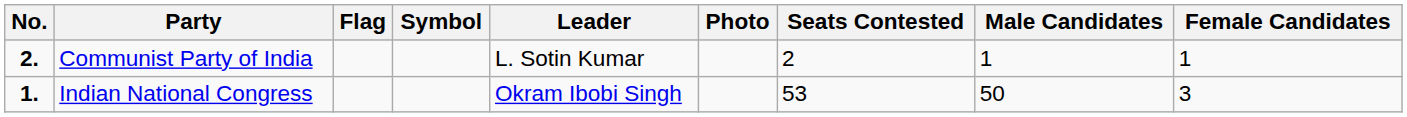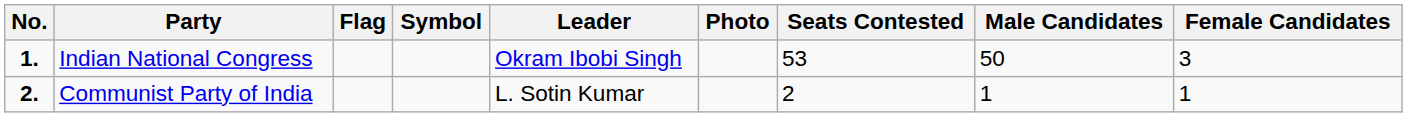rows swapped: (186, 93) <-> (186, 58)
